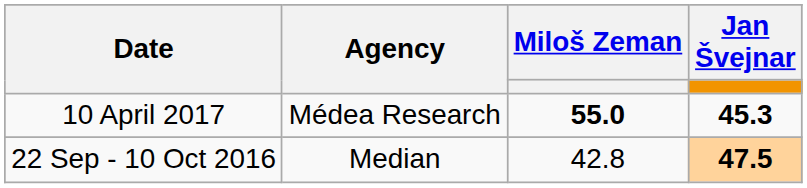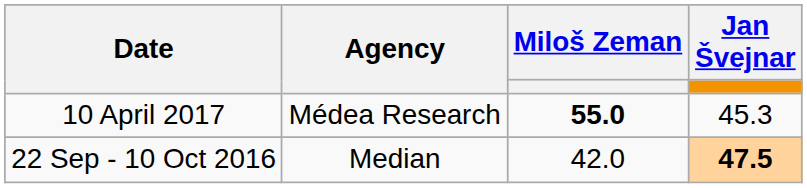(745, 114) bold -> (745, 114) normal
(598, 159) 42.8 -> (598, 159) 42.0
